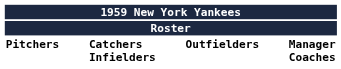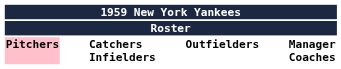(32, 44) no background -> (32, 44) pink background
